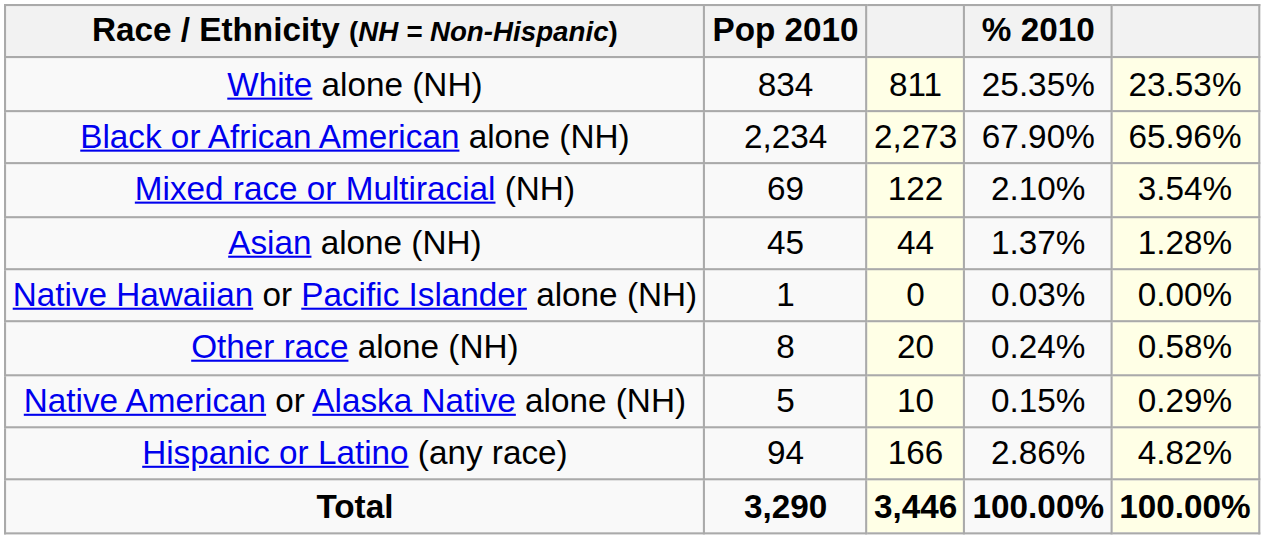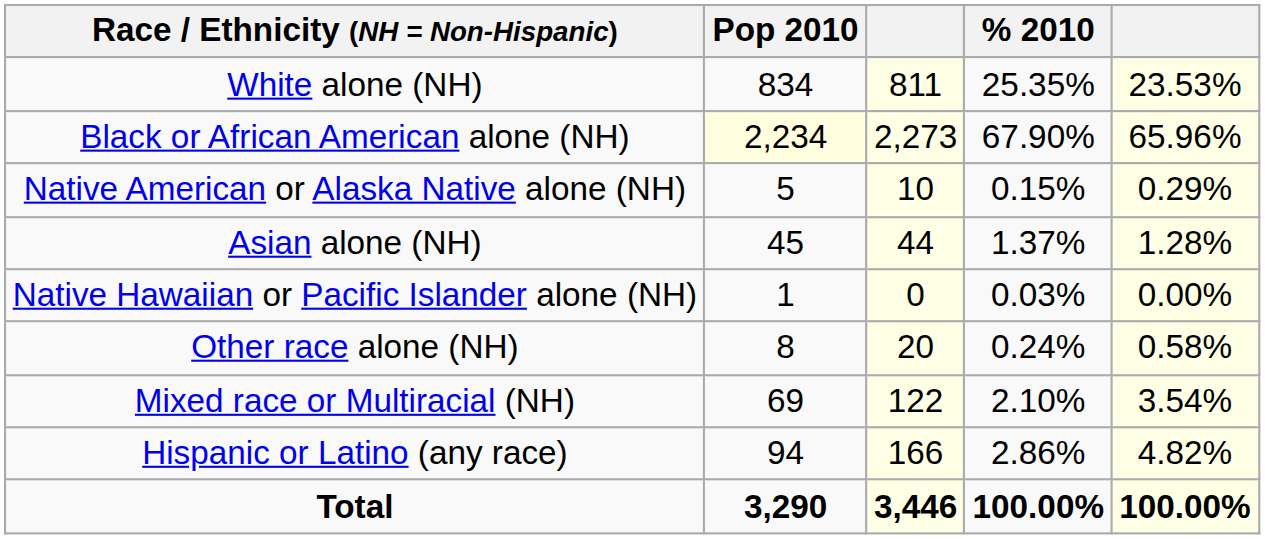(786, 136) no background -> (786, 136) lightyellow background
rows swapped: (355, 400) <-> (355, 189)
